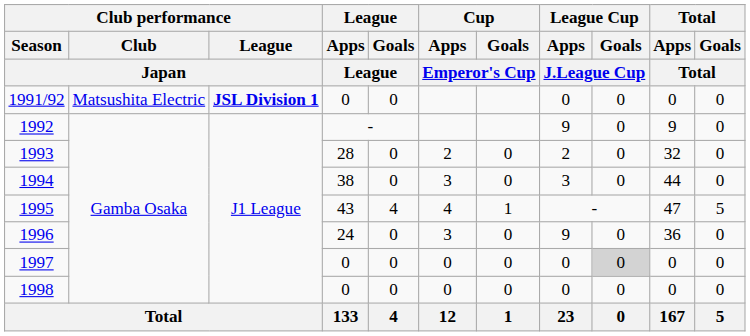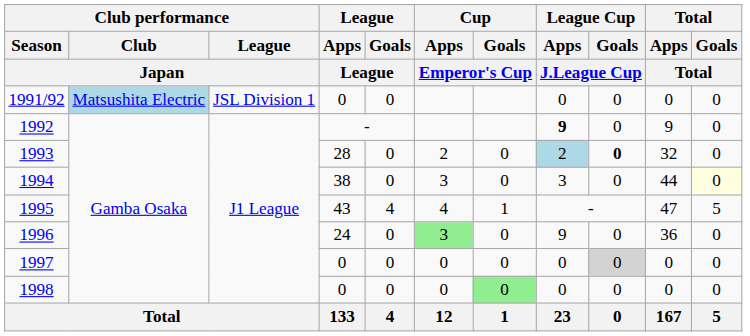(139, 99) no background -> (139, 99) lightblue background
(266, 99) bold -> (264, 99) normal
(566, 126) normal -> (562, 126) bold
(566, 153) no background -> (562, 153) lightblue background
(621, 153) normal -> (617, 153) bold
(720, 180) no background -> (717, 180) lightyellow background
(447, 235) no background -> (444, 235) lightgreen background
(508, 289) no background -> (505, 289) lightgreen background
